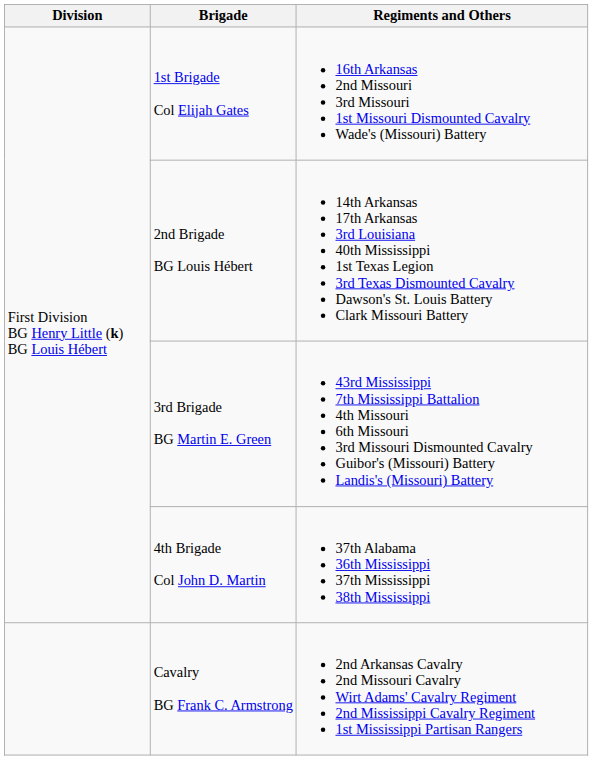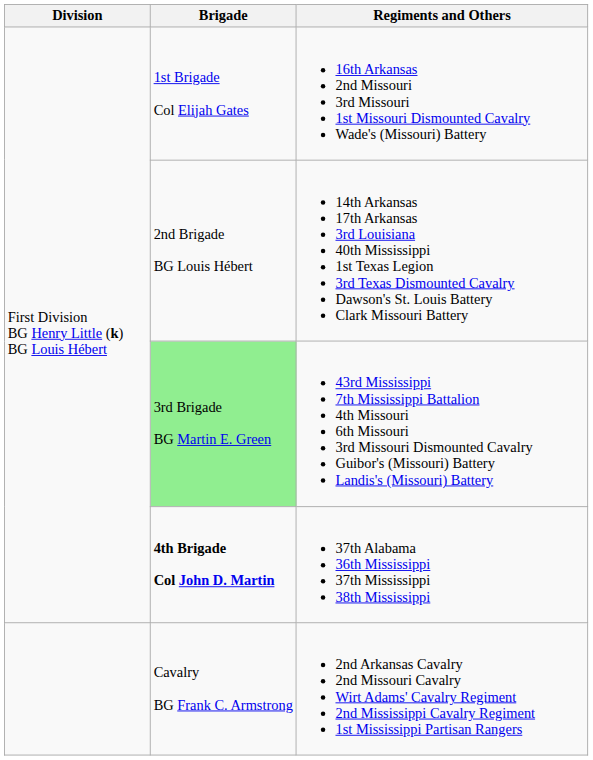(212, 423) no background -> (212, 423) lightgreen background
(210, 564) normal -> (214, 564) bold
